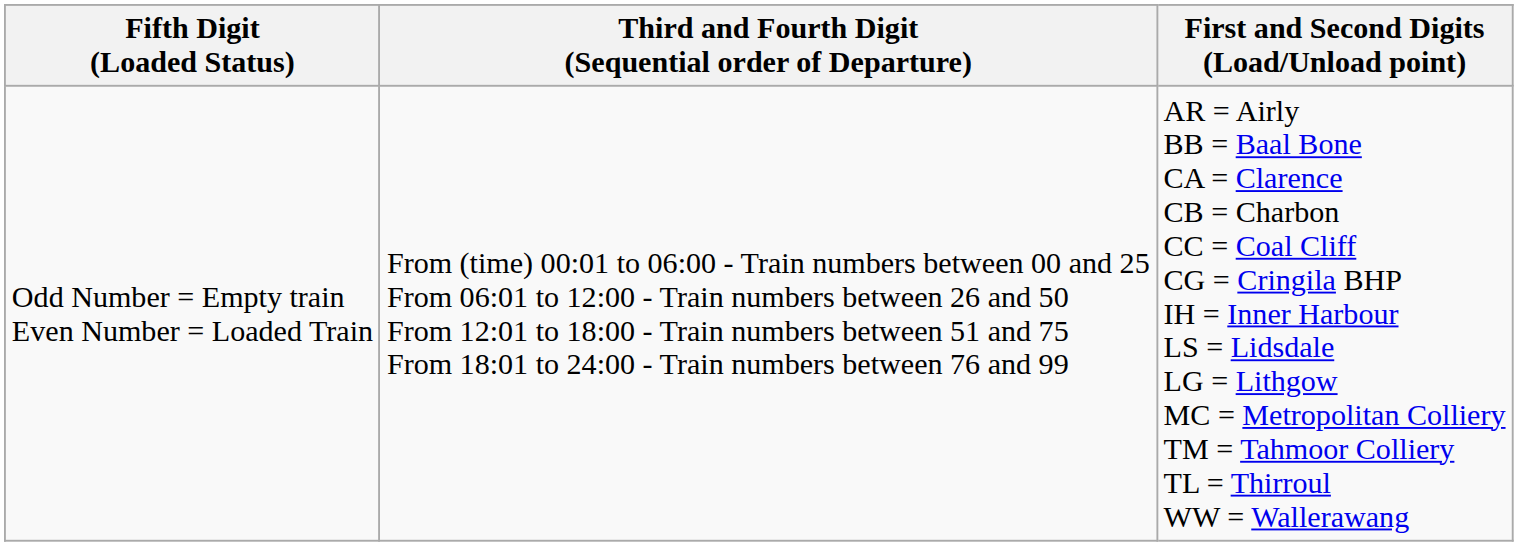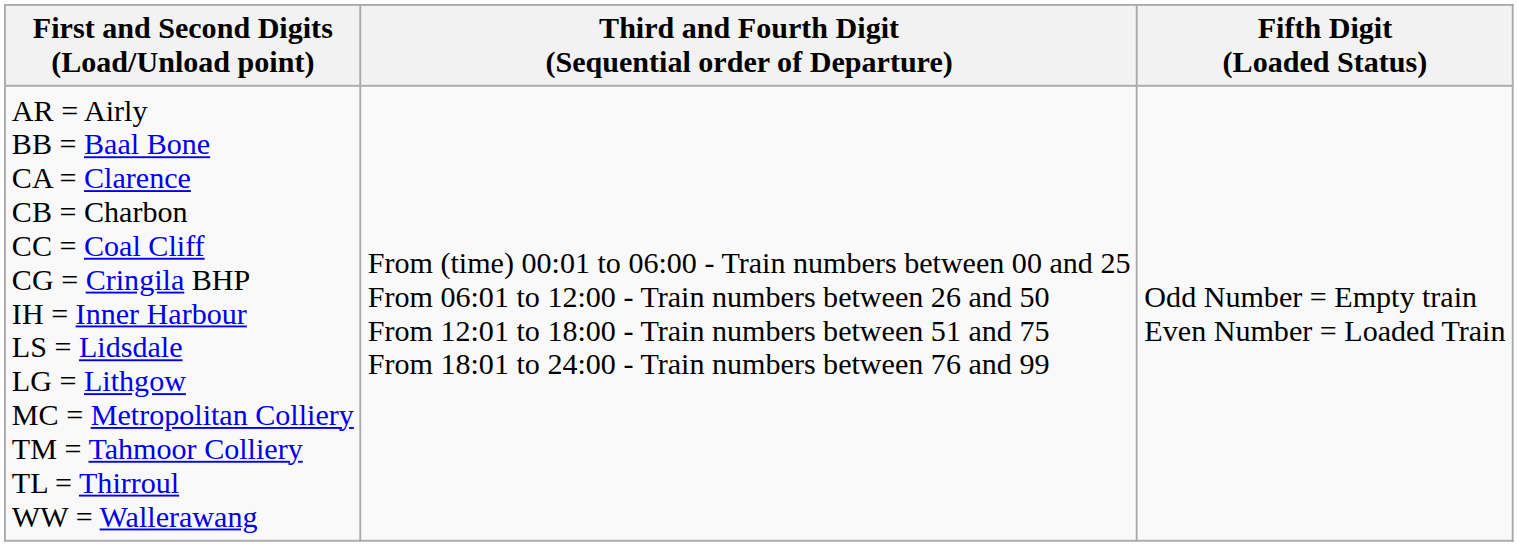columns swapped: (1335, 45) <-> (192, 45)
